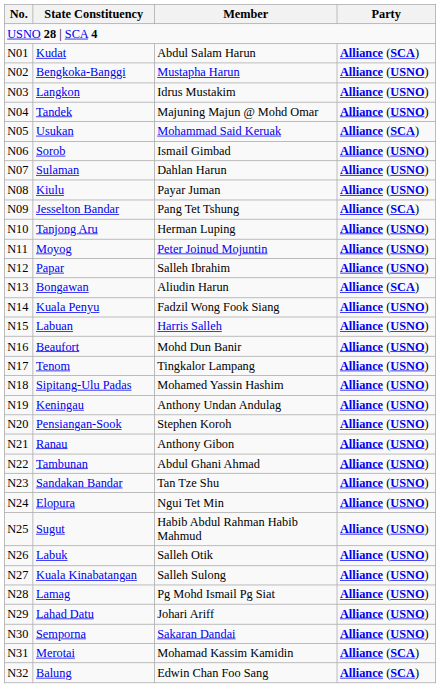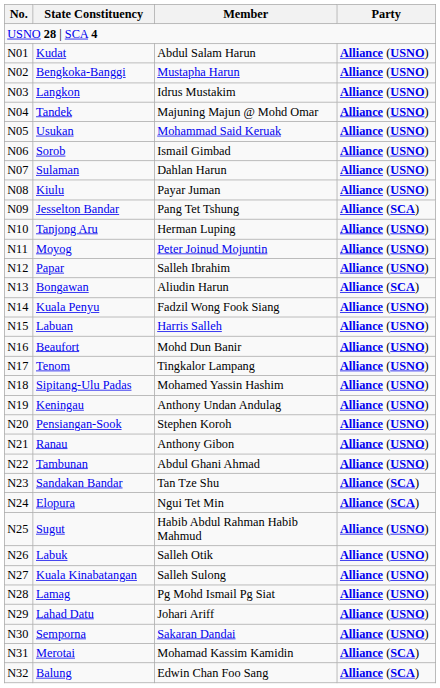(379, 53) Alliance (SCA) -> (384, 53) Alliance (USNO)
(379, 131) Alliance (SCA) -> (384, 131) Alliance (USNO)
(384, 483) Alliance (USNO) -> (379, 483) Alliance (SCA)
(384, 502) Alliance (USNO) -> (379, 502) Alliance (SCA)
